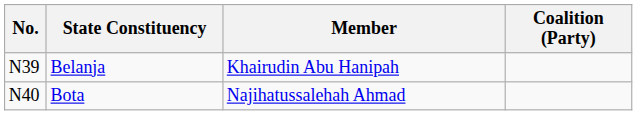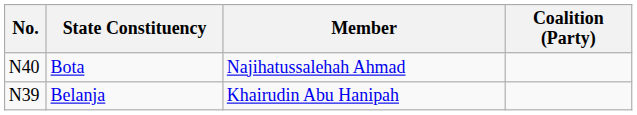rows swapped: (78, 67) <-> (67, 95)
